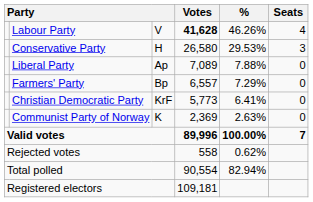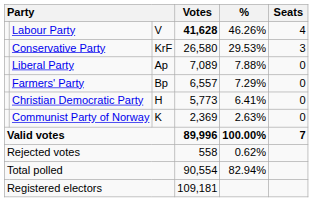(158, 48) H -> (163, 48) KrF
(163, 100) KrF -> (158, 100) H
